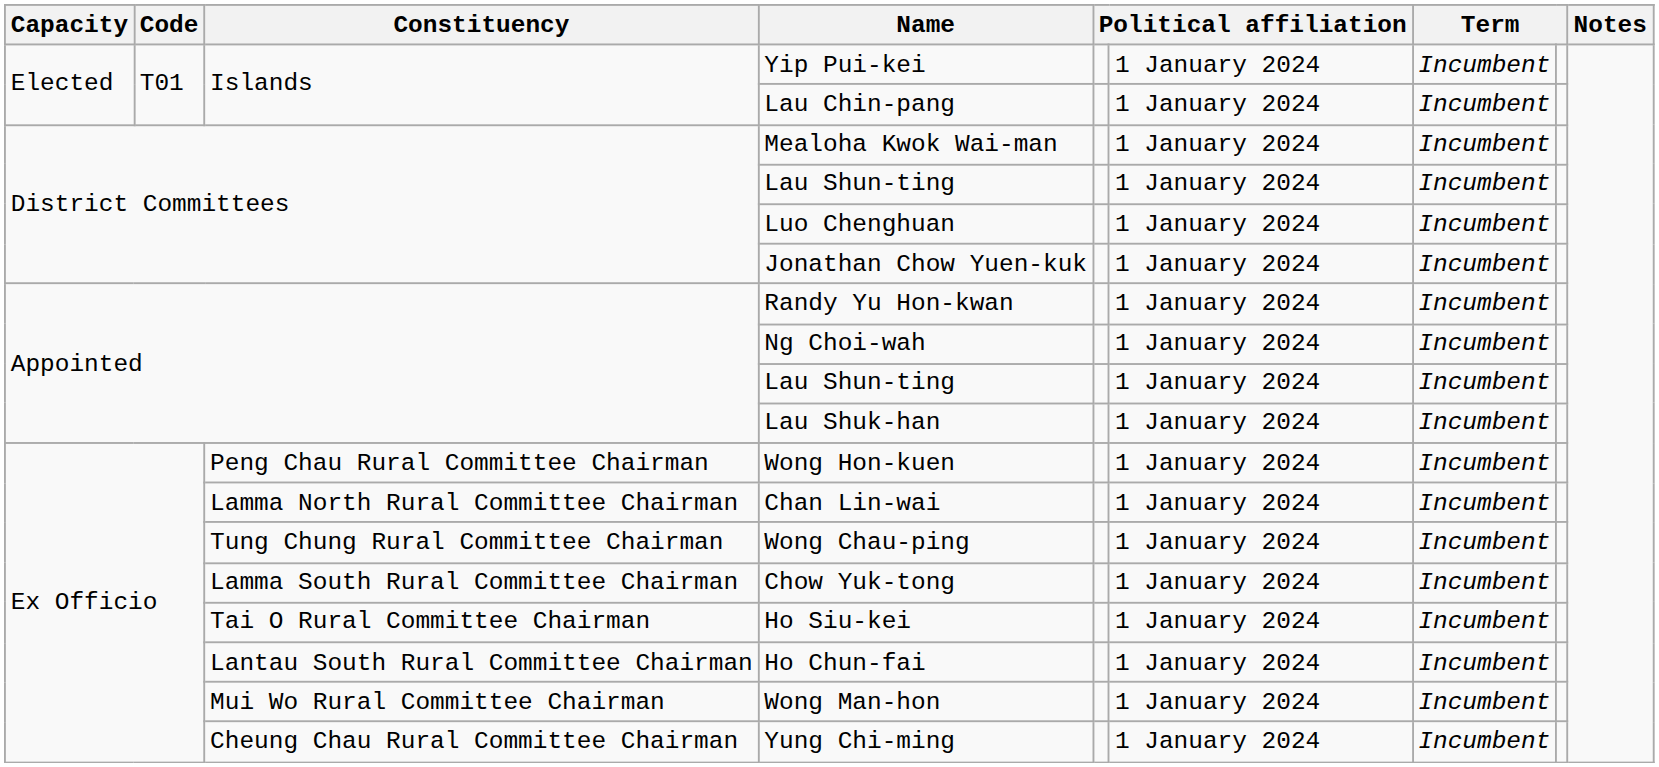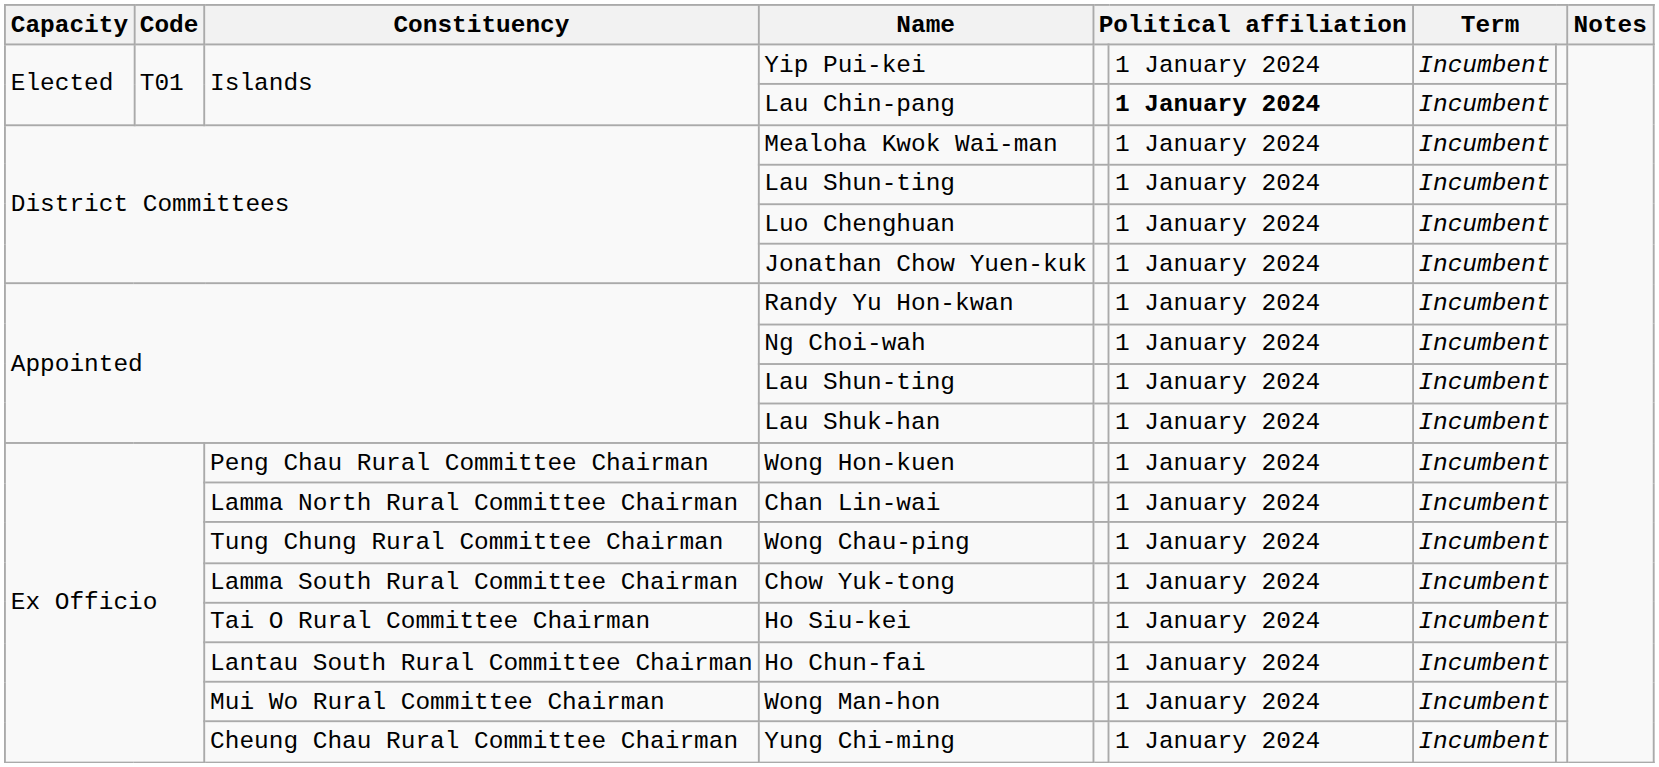(1218, 105) normal -> (1218, 105) bold
